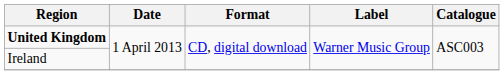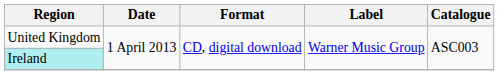(57, 37) bold -> (54, 37) normal
(27, 59) no background -> (27, 59) paleturquoise background
